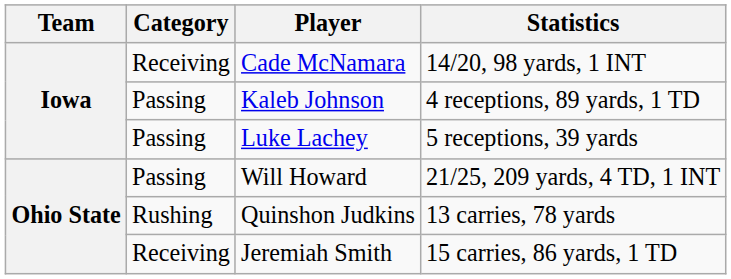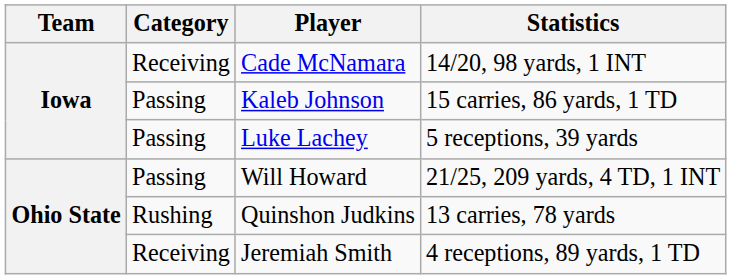(563, 100) 4 receptions, 89 yards, 1 TD -> (552, 100) 15 carries, 86 yards, 1 TD
(552, 253) 15 carries, 86 yards, 1 TD -> (563, 253) 4 receptions, 89 yards, 1 TD
